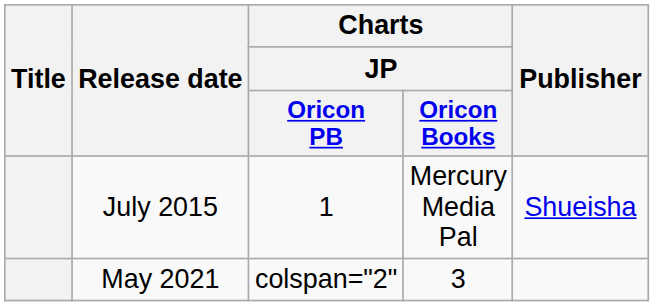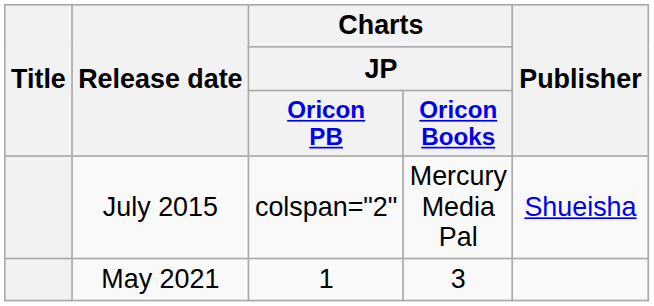(326, 206) 1 -> (326, 206) colspan="2"
(326, 279) colspan="2" -> (326, 279) 1
